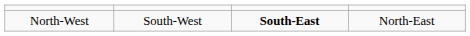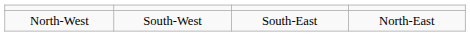(290, 20) bold -> (290, 20) normal
